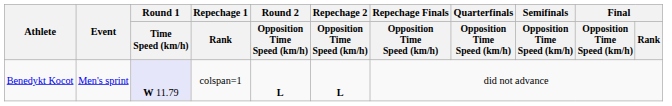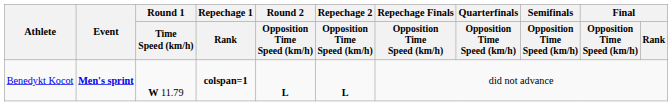(103, 80) normal -> (106, 80) bold
(161, 92) lavender background -> (166, 92) no background
(221, 80) normal -> (226, 80) bold
